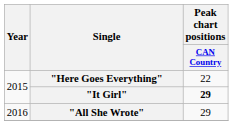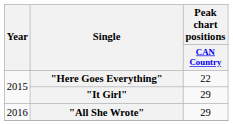(205, 95) bold -> (205, 95) normal
